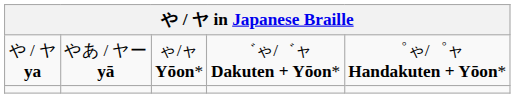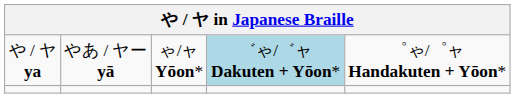(276, 60) no background -> (276, 60) lightblue background
